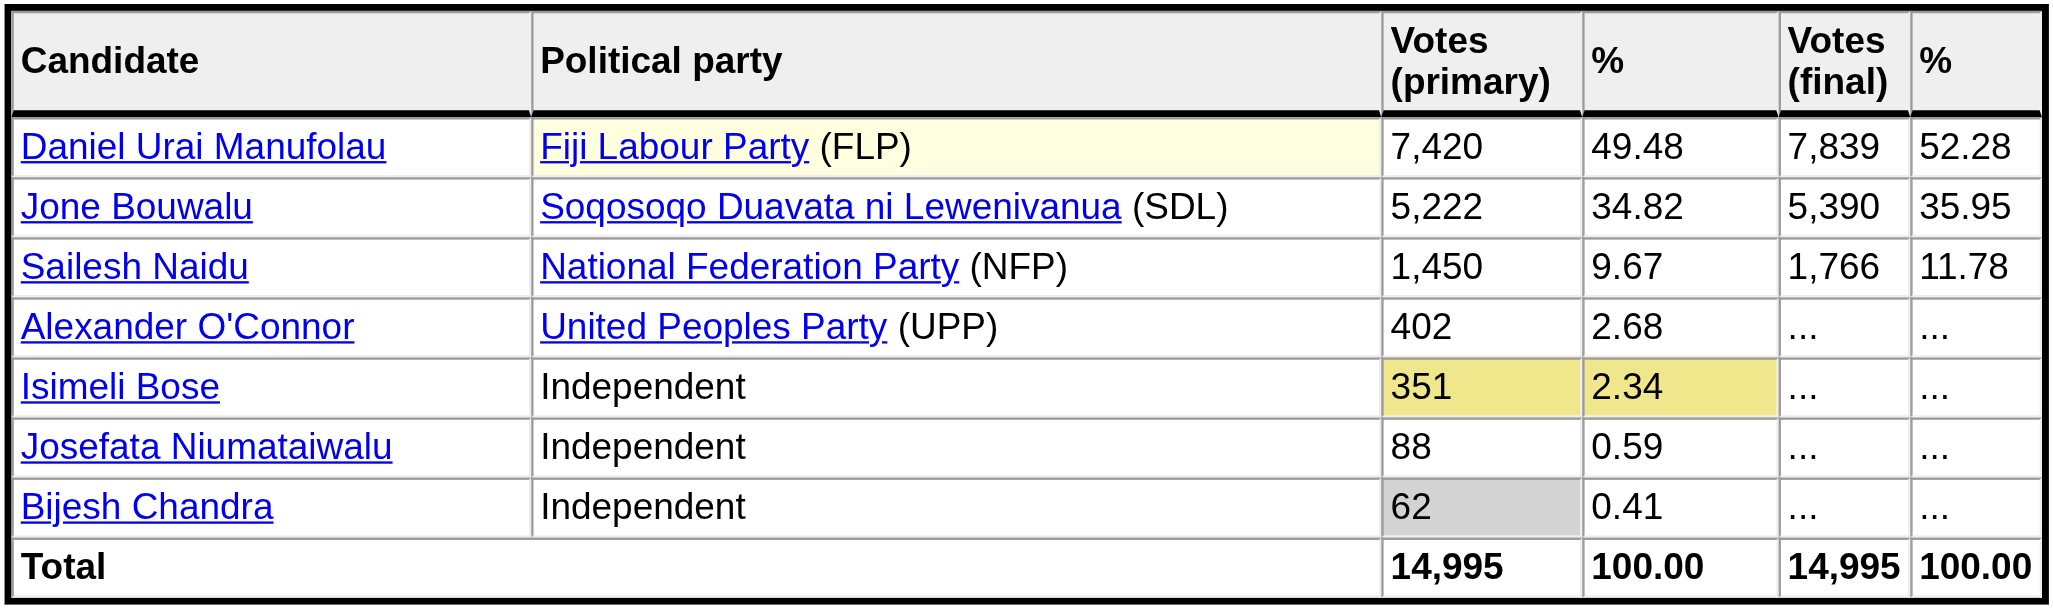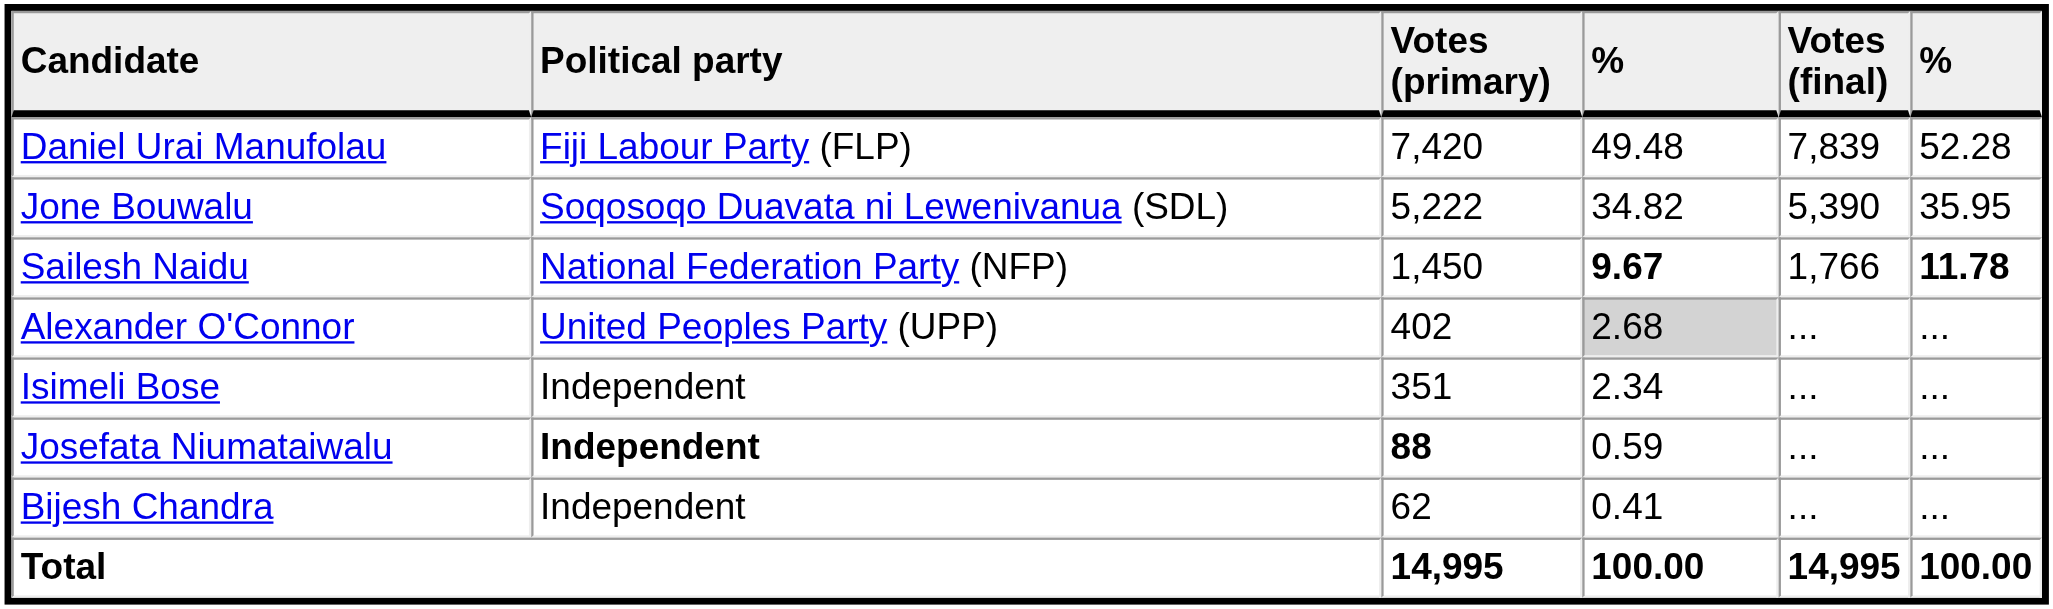(726, 146) lightyellow background -> (726, 146) no background
(1627, 266) normal -> (1627, 266) bold
(1964, 266) normal -> (1964, 266) bold
(1627, 326) no background -> (1627, 326) lightgrey background
(1421, 386) khaki background -> (1421, 386) no background
(1627, 386) khaki background -> (1627, 386) no background
(643, 446) normal -> (650, 446) bold
(1411, 446) normal -> (1411, 446) bold
(1411, 506) lightgrey background -> (1411, 506) no background
